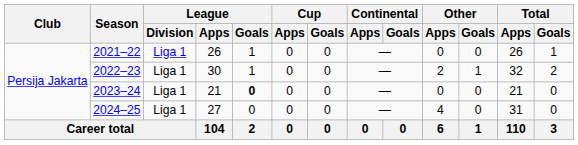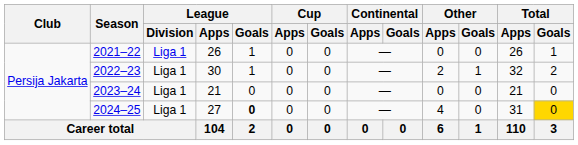(252, 91) bold -> (252, 91) normal
(252, 110) normal -> (252, 110) bold
(554, 110) no background -> (554, 110) gold background
